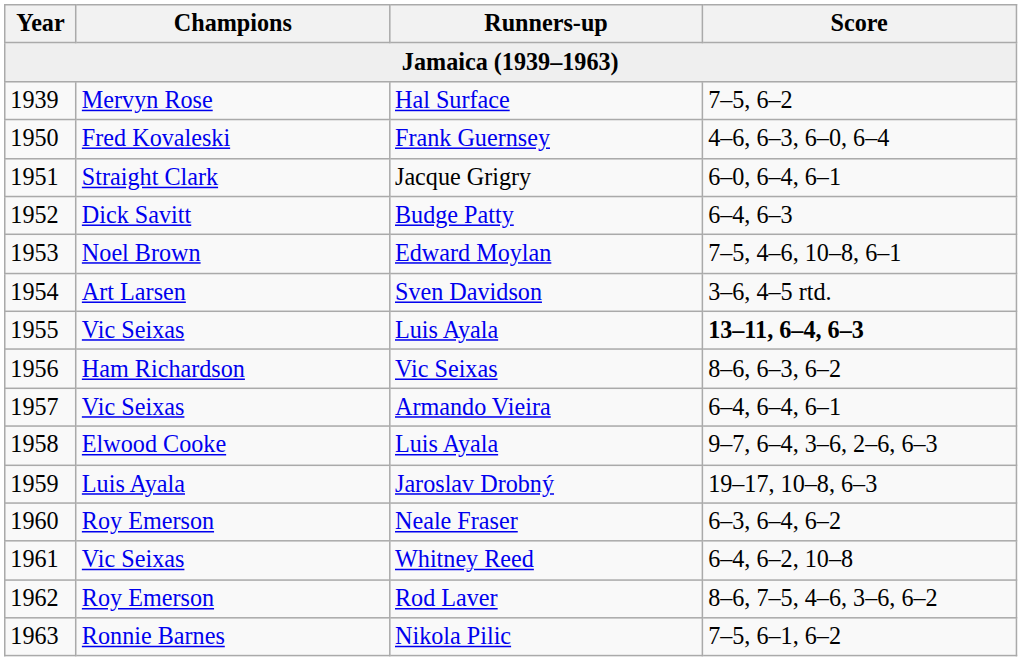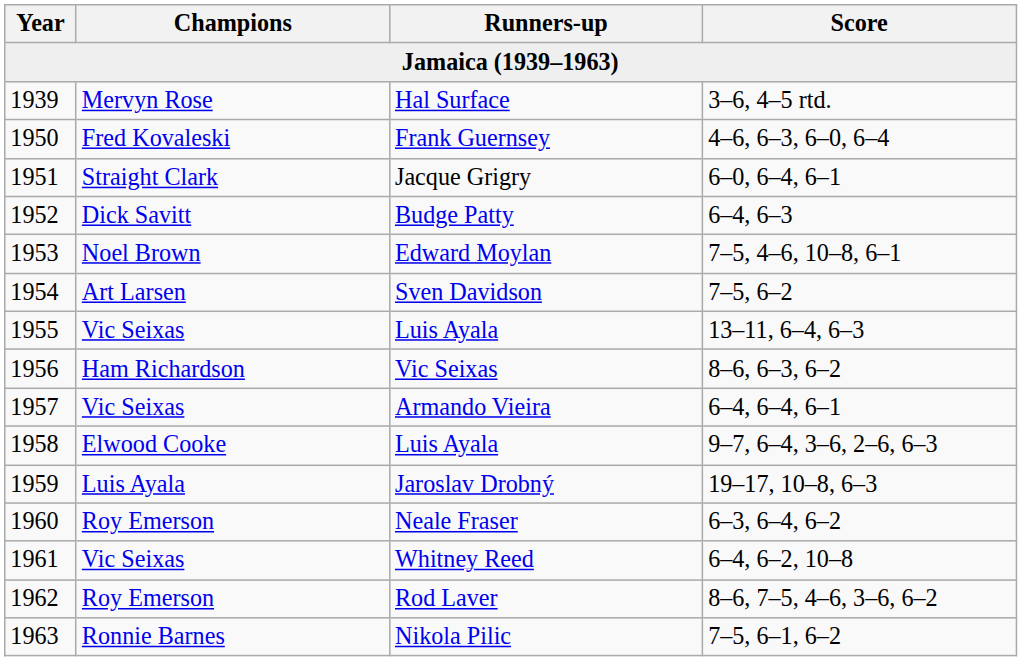(750, 100) 7–5, 6–2 -> (770, 100) 3–6, 4–5 rtd.
(770, 291) 3–6, 4–5 rtd. -> (750, 291) 7–5, 6–2
(786, 330) bold -> (786, 330) normal
